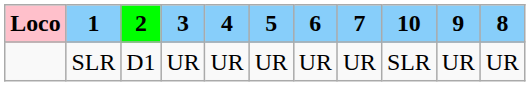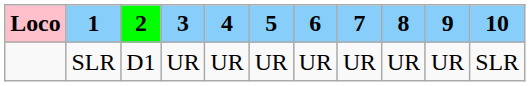columns swapped: (502, 23) <-> (409, 23)
